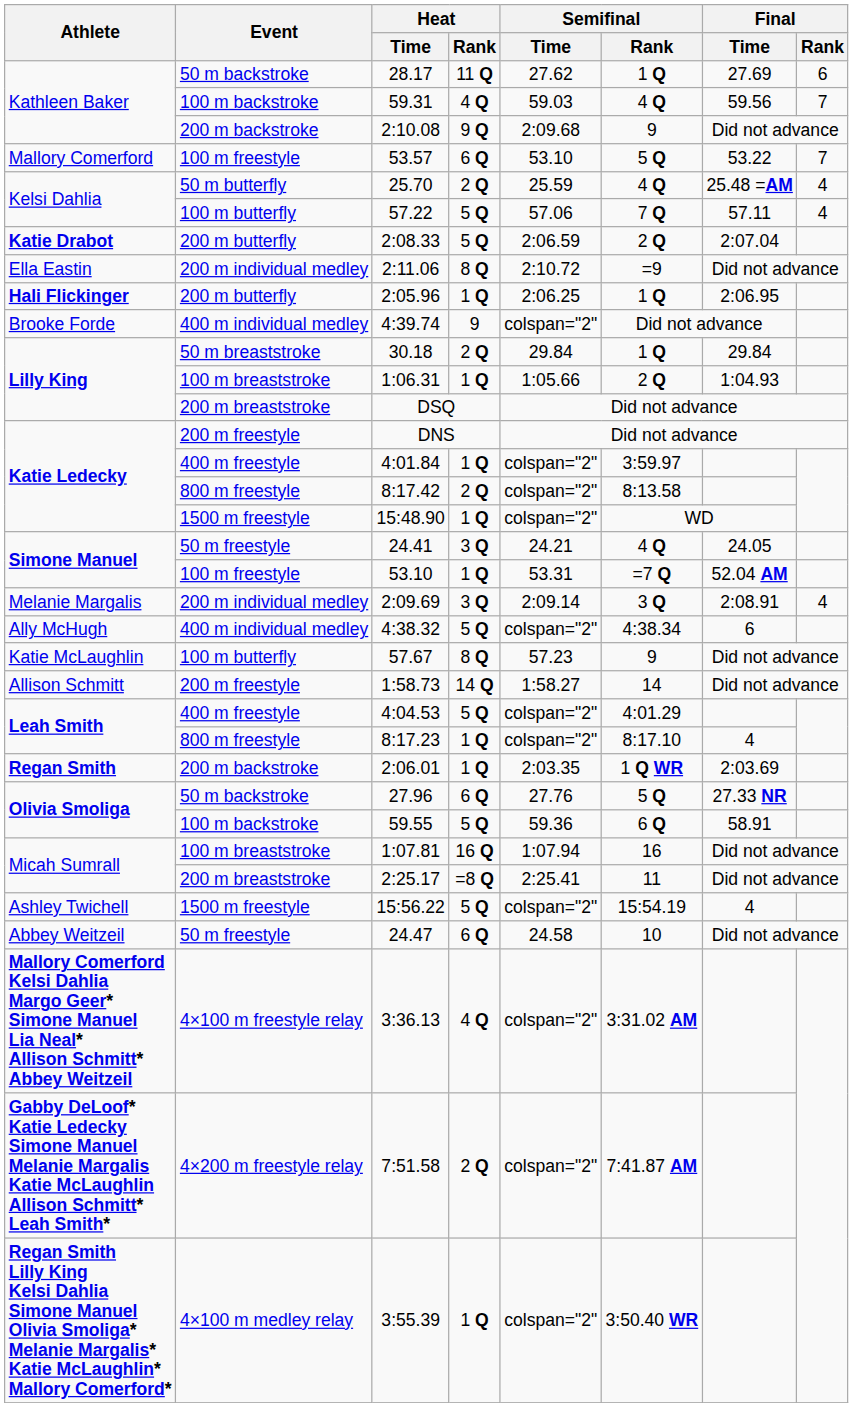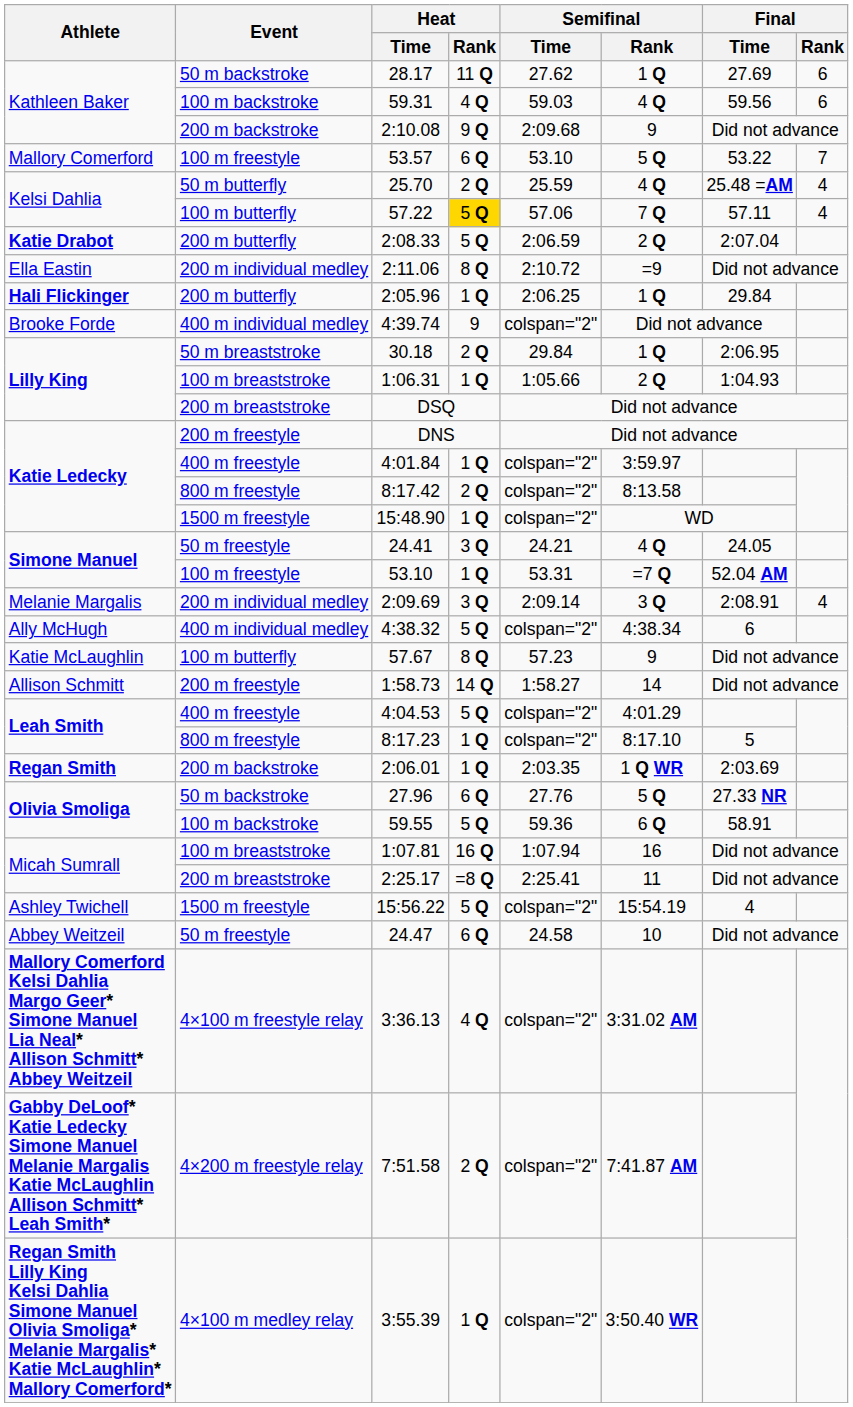(823, 102) 7 -> (823, 102) 6
(475, 213) no background -> (475, 213) gold background
(750, 296) 2:06.95 -> (750, 296) 29.84
(750, 352) 29.84 -> (750, 352) 2:06.95
(750, 741) 4 -> (750, 741) 5
